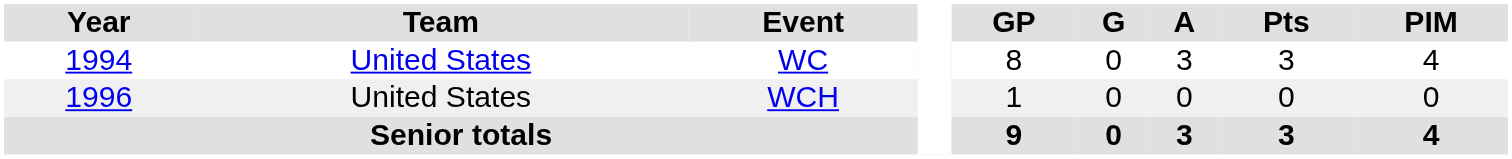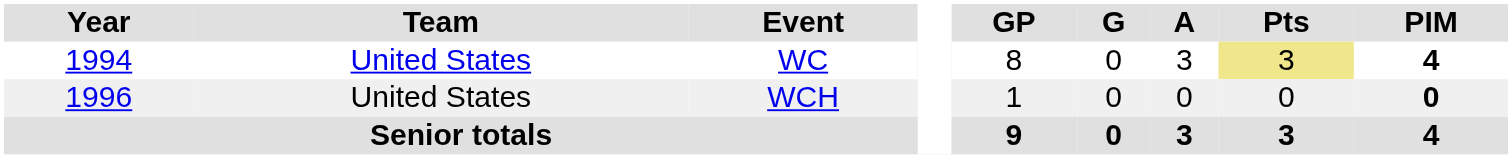(1286, 59) no background -> (1286, 59) khaki background
(1431, 59) normal -> (1431, 59) bold
(1431, 97) normal -> (1431, 97) bold
